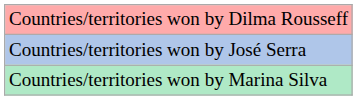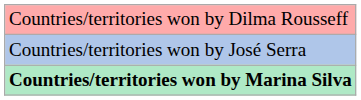(168, 79) normal -> (180, 79) bold
